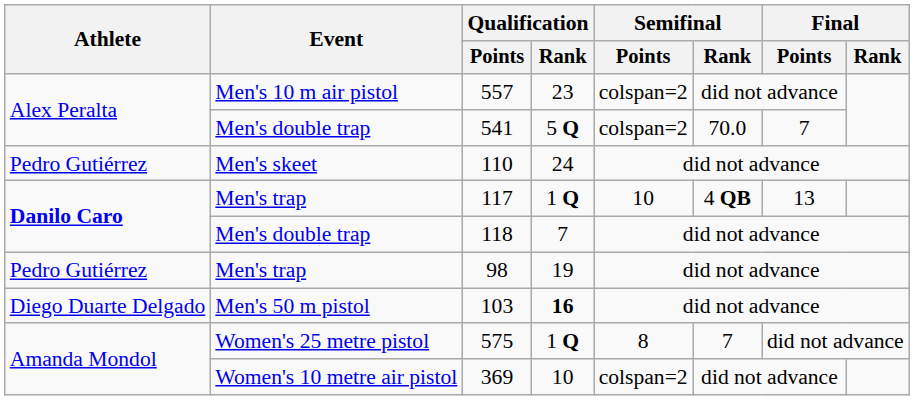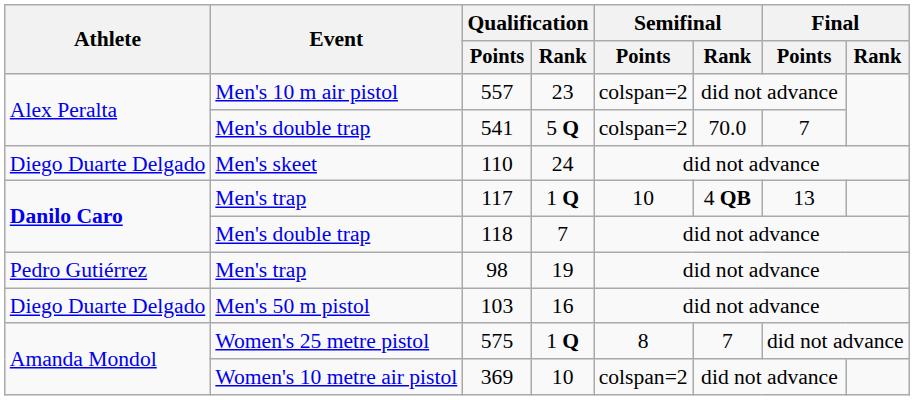(78, 163) Pedro Gutiérrez -> (108, 163) Diego Duarte Delgado
(563, 305) bold -> (563, 305) normal
